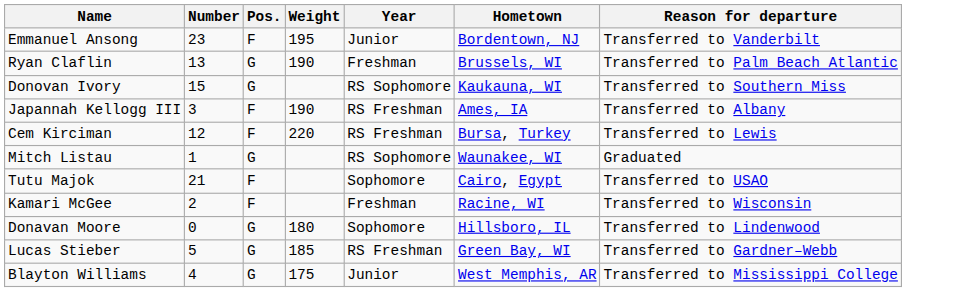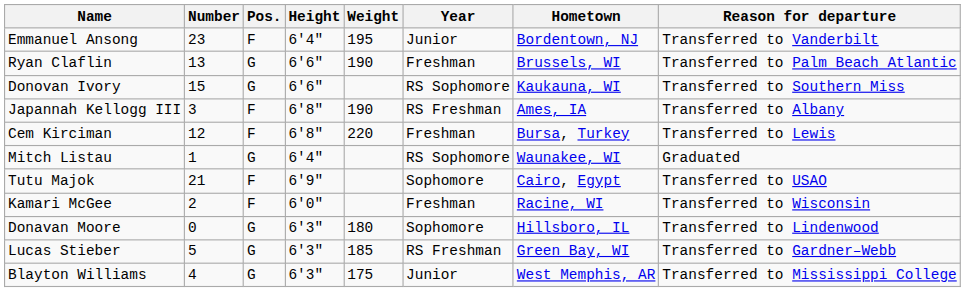+ column: (314, 16)
(395, 134) RS Freshman -> (441, 134) Freshman
